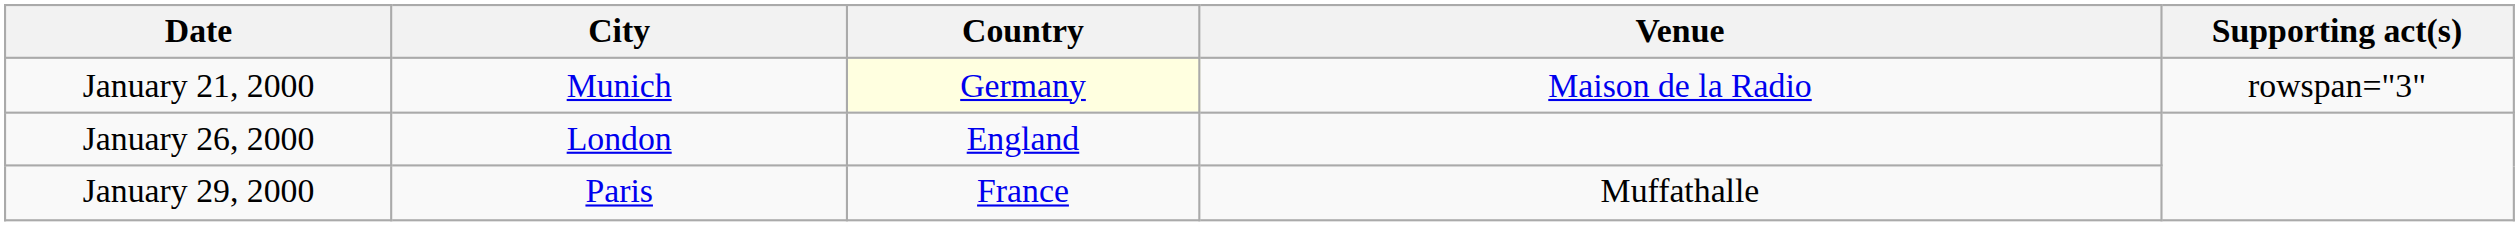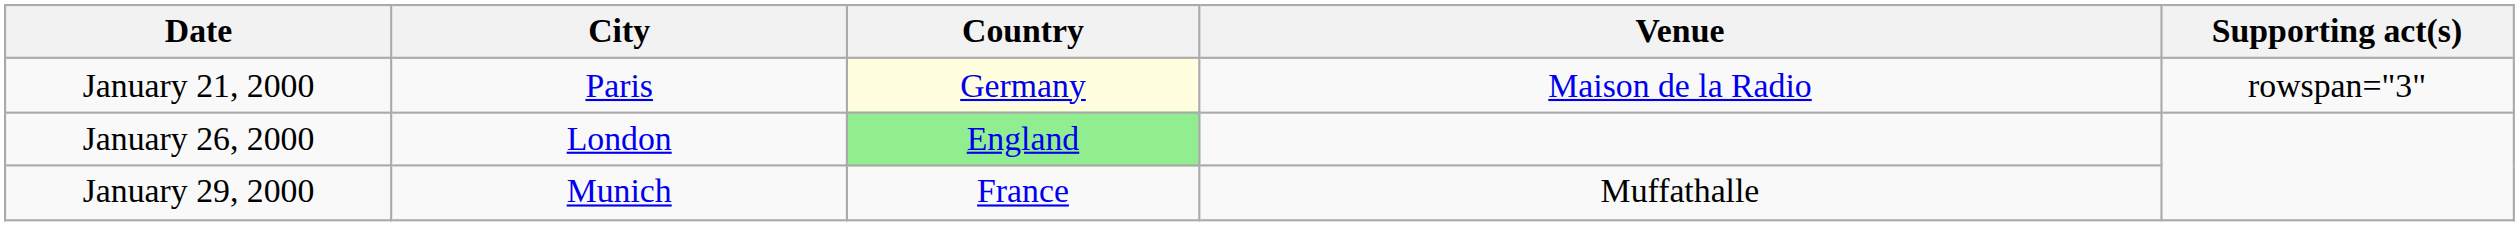(619, 84) Munich -> (619, 84) Paris
(1023, 138) no background -> (1023, 138) lightgreen background
(619, 191) Paris -> (619, 191) Munich
